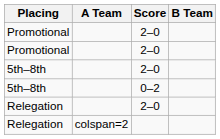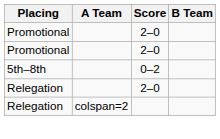- row: (27, 69)
